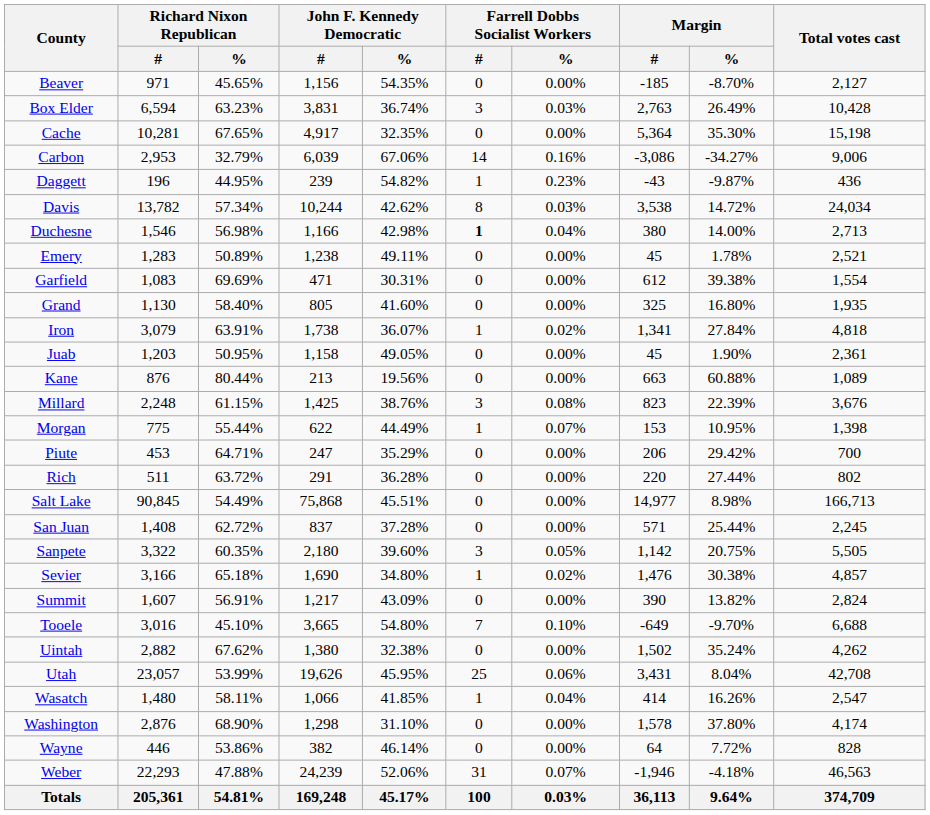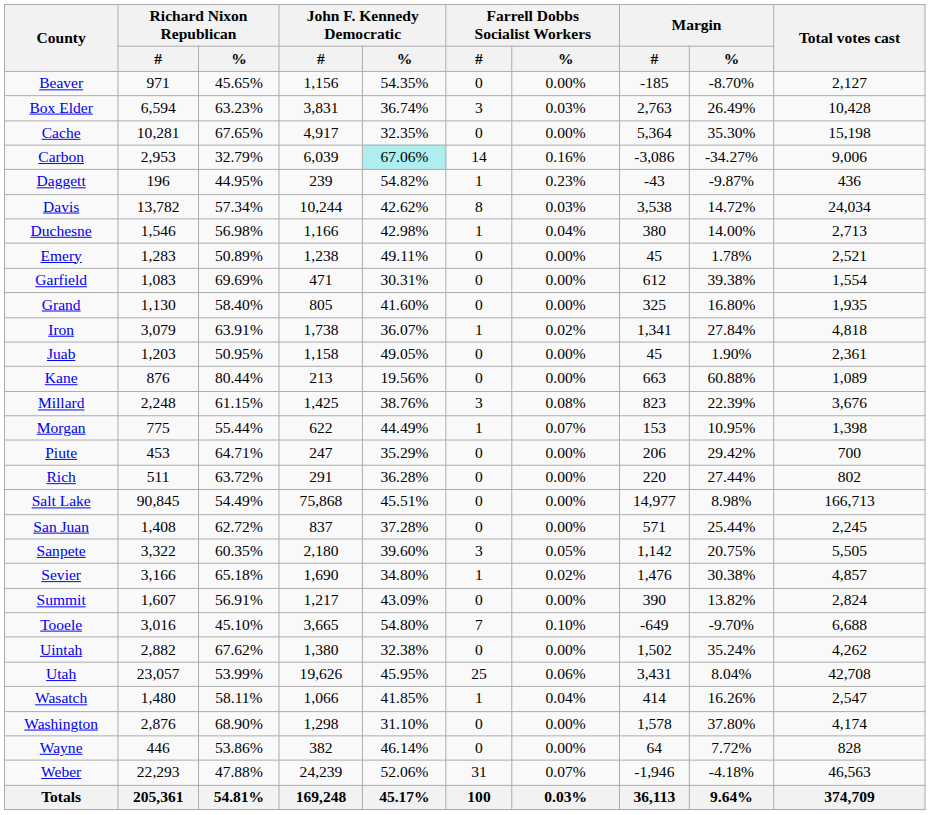(404, 157) no background -> (404, 157) paleturquoise background
(479, 231) bold -> (479, 231) normal
